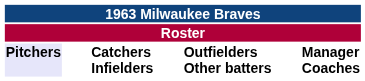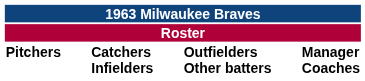(33, 52) lavender background -> (33, 52) no background
